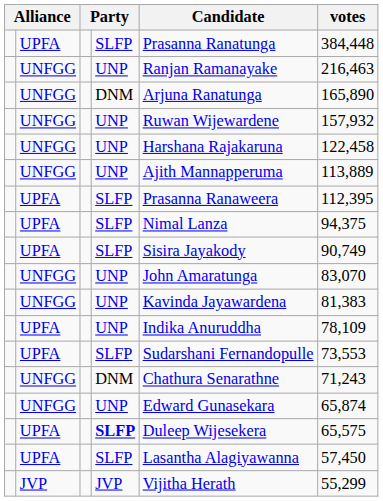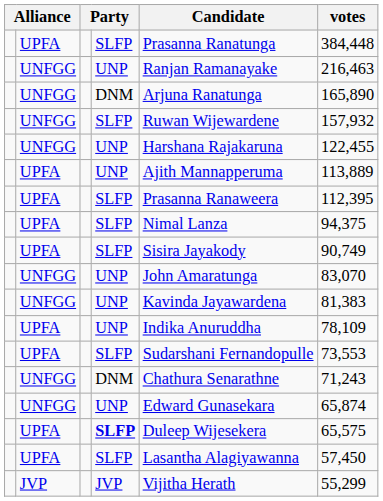(112, 120) UNP -> (114, 120) SLFP
(348, 146) 122,458 -> (348, 146) 122,455
(48, 172) UNFGG -> (40, 172) UPFA
